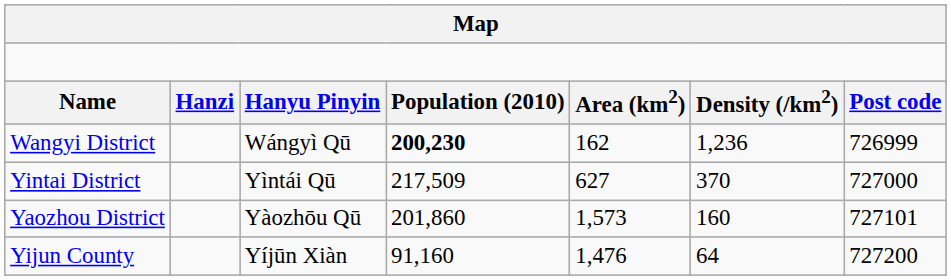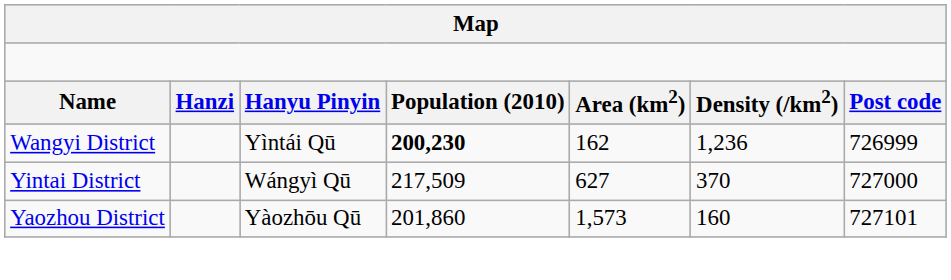(298, 143) Wángyì Qū -> (290, 143) Yìntái Qū
(290, 180) Yìntái Qū -> (298, 180) Wángyì Qū
- row: (72, 256)
